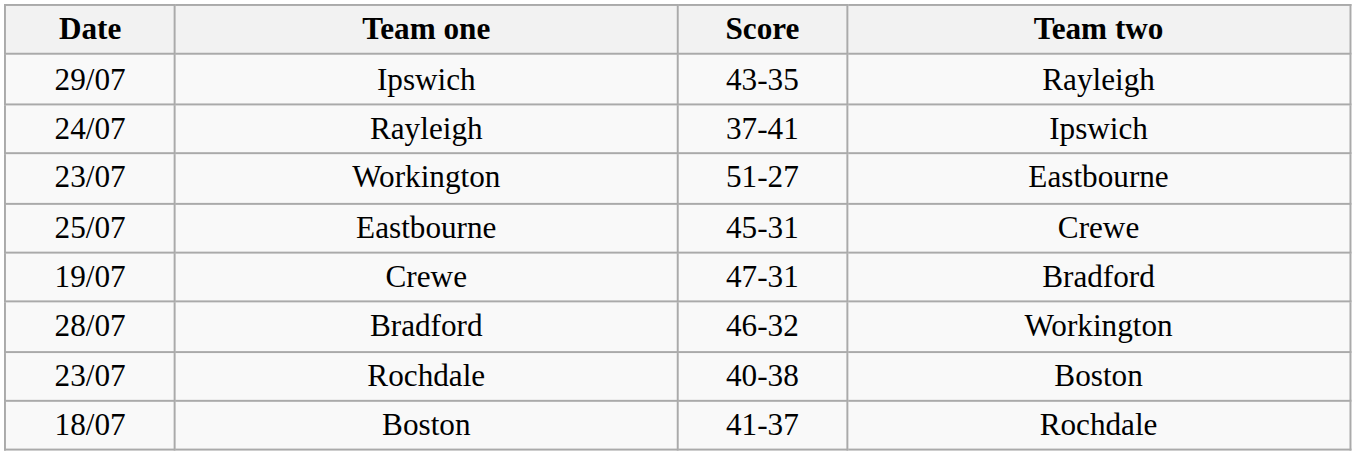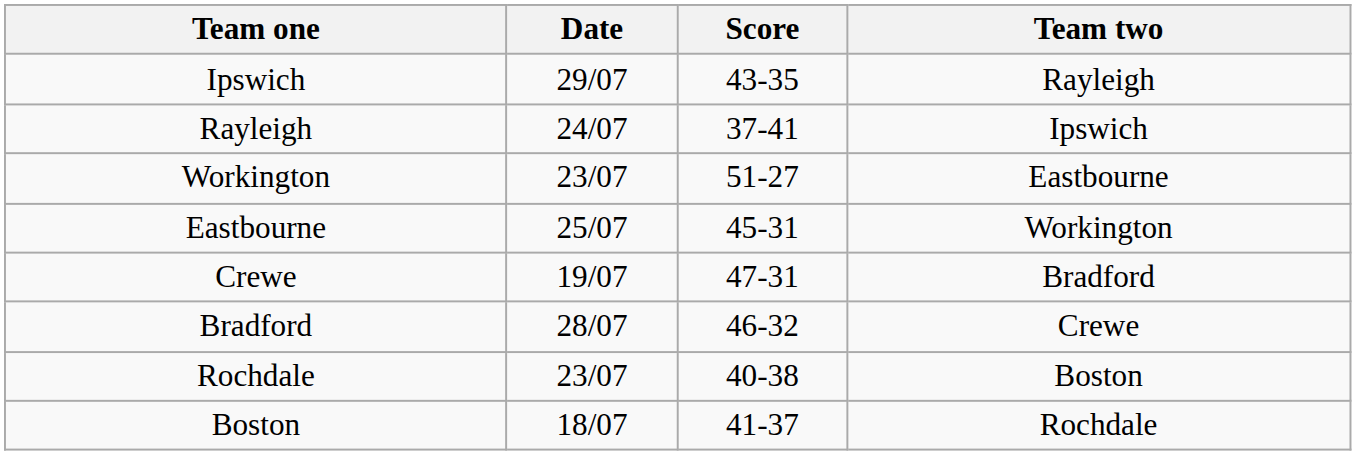columns swapped: (90, 29) <-> (426, 29)
(1099, 227) Crewe -> (1099, 227) Workington
(1099, 326) Workington -> (1099, 326) Crewe
